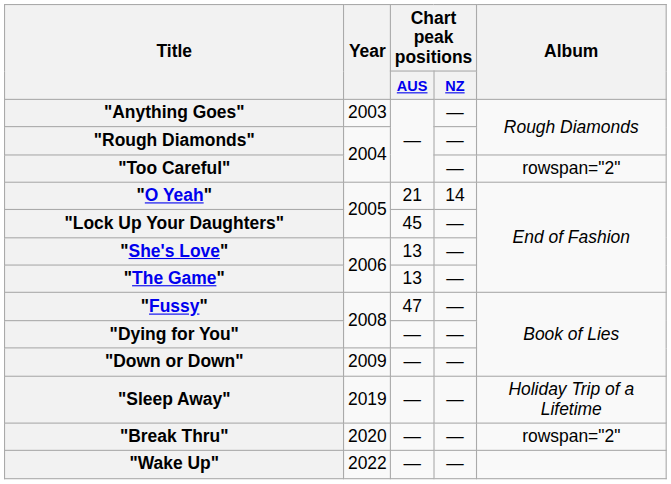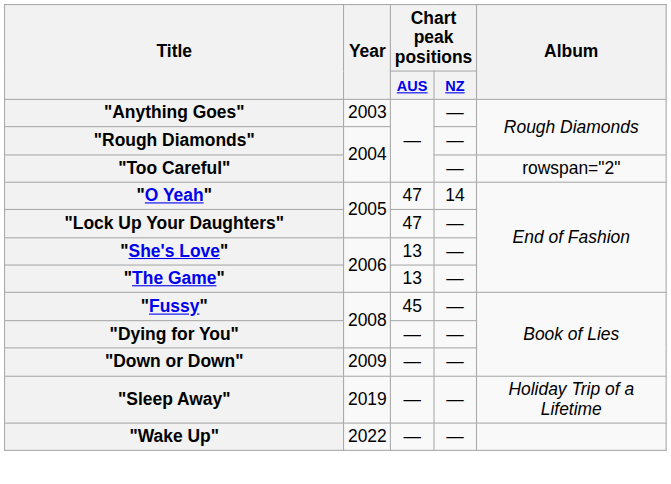(412, 195) 21 -> (412, 195) 47
(412, 223) 45 -> (412, 223) 47
(412, 306) 47 -> (412, 306) 45
- row: (174, 436)
